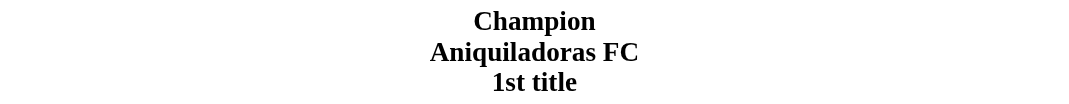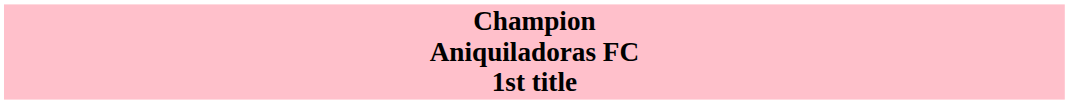(534, 51) no background -> (534, 51) pink background
